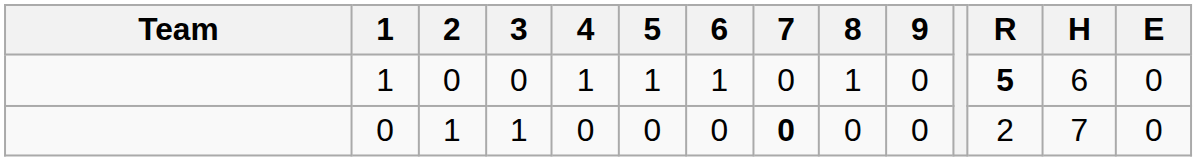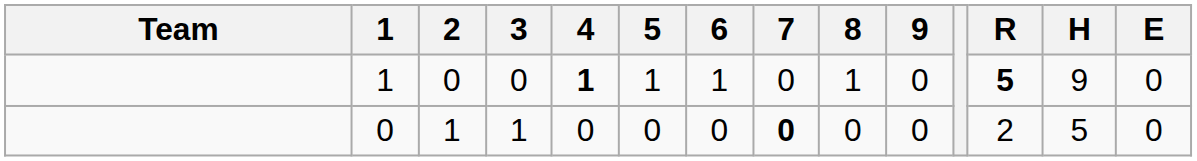(586, 79) normal -> (586, 79) bold
(1079, 79) 6 -> (1079, 79) 9
(1079, 130) 7 -> (1079, 130) 5
